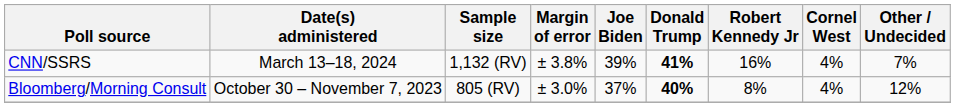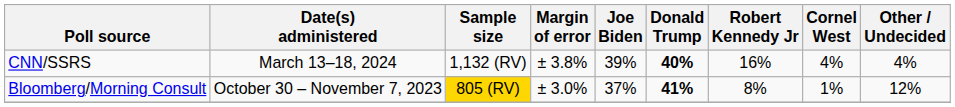(677, 63) 41% -> (677, 63) 40%
(905, 63) 7% -> (905, 63) 4%
(488, 89) no background -> (488, 89) gold background
(677, 89) 40% -> (677, 89) 41%
(832, 89) 4% -> (832, 89) 1%
